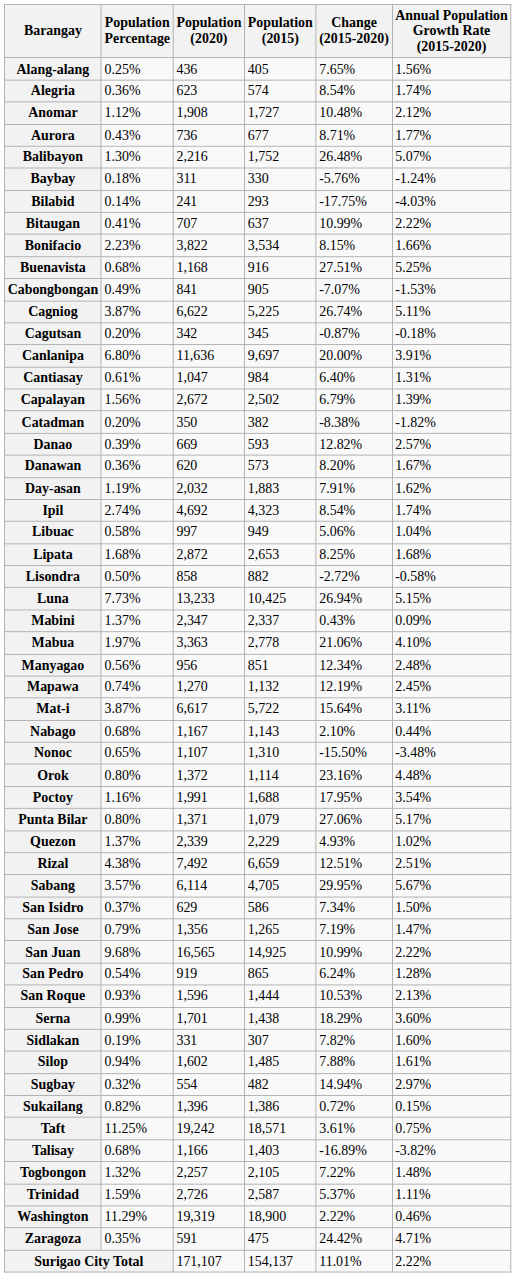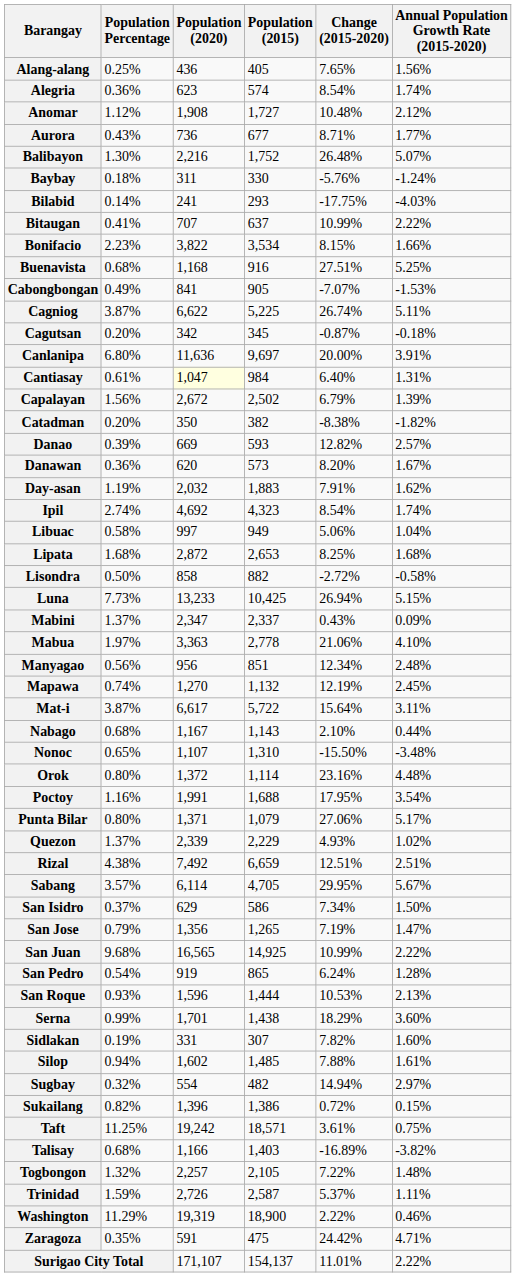(192, 378) no background -> (192, 378) lightyellow background
